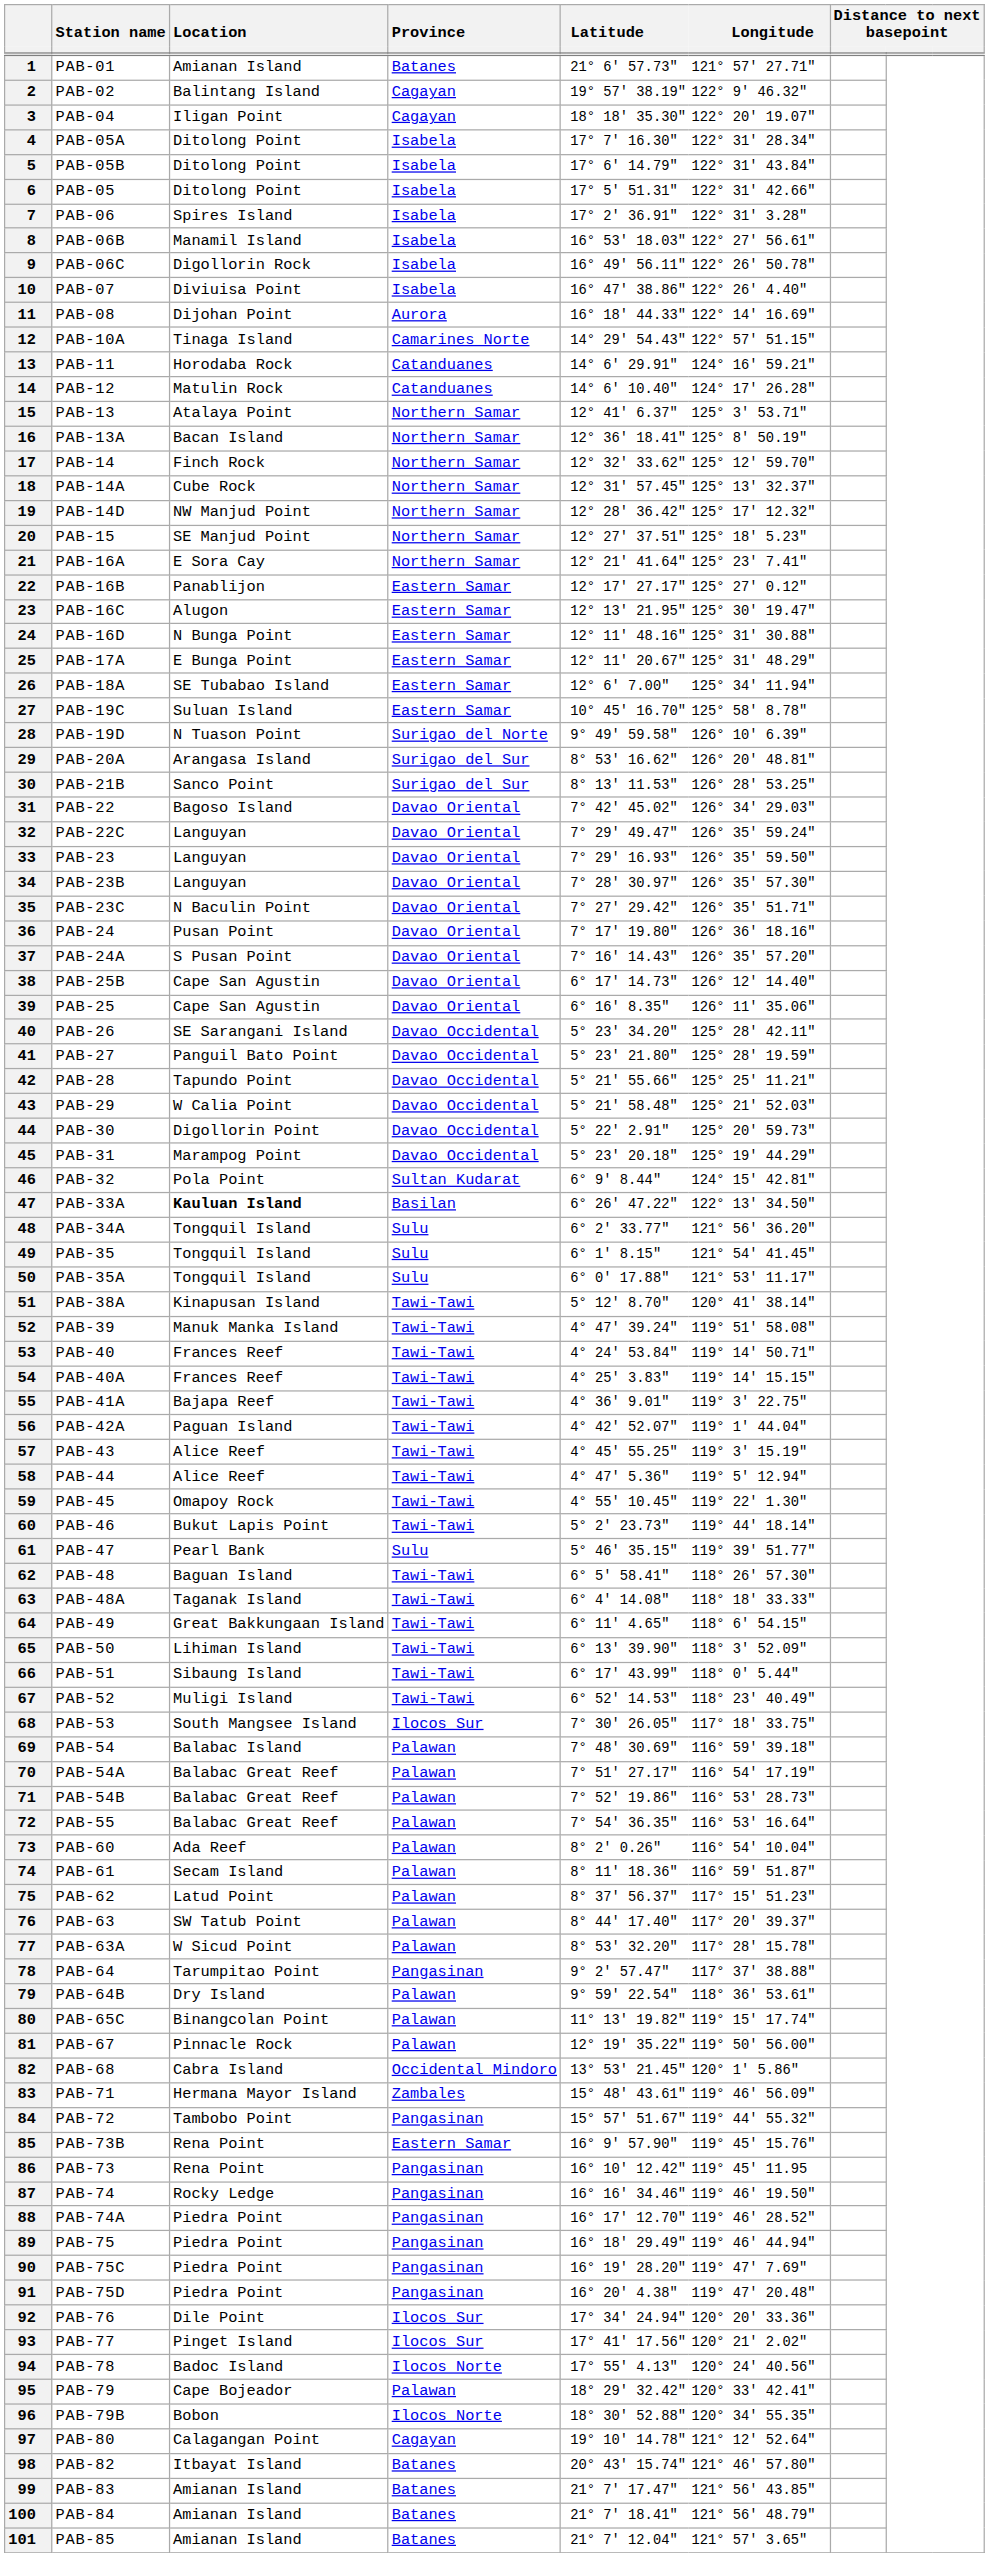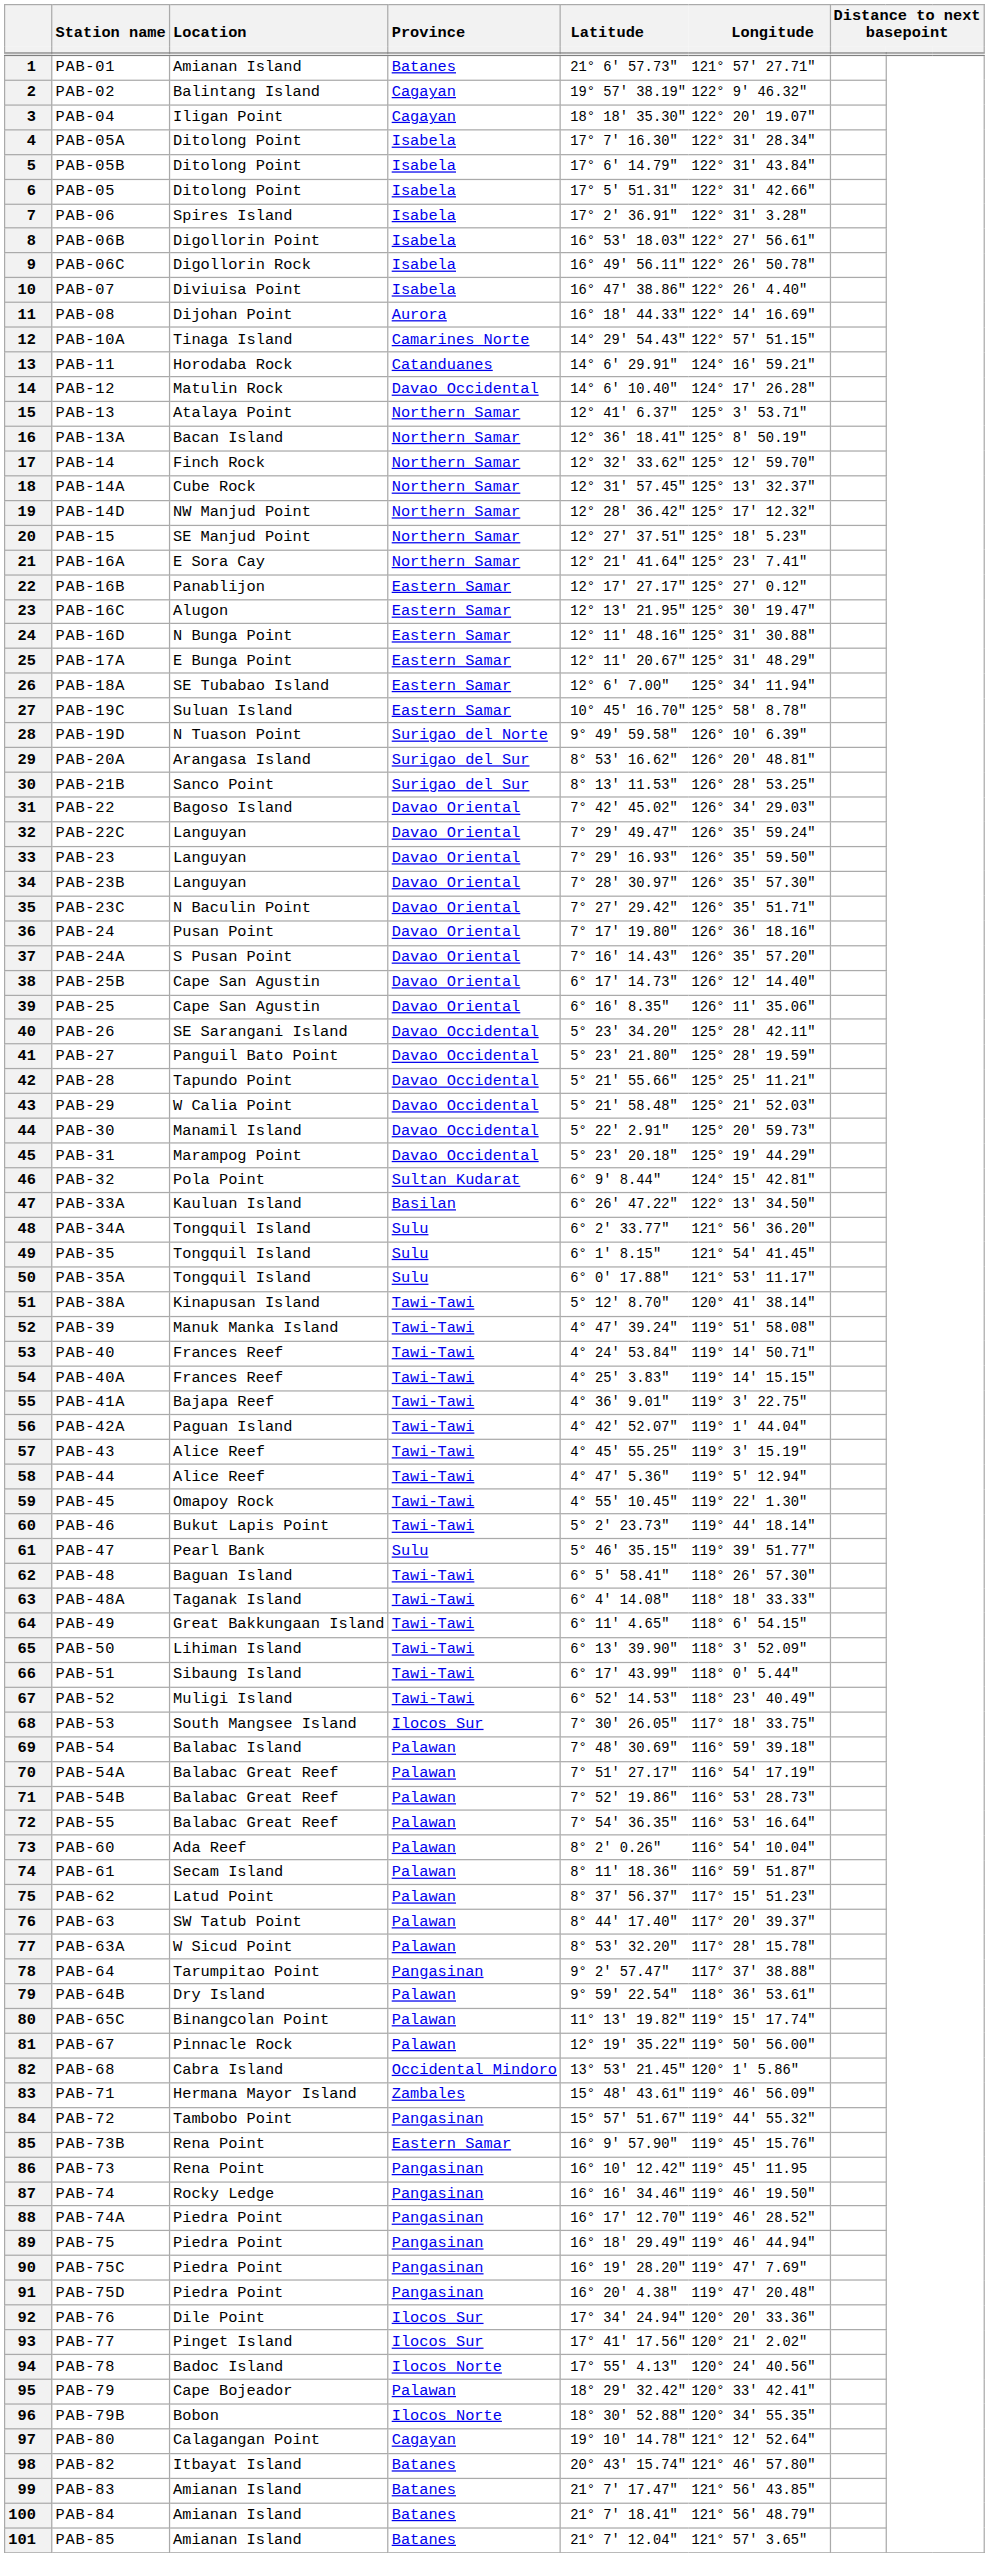(237, 241) Manamil Island -> (247, 241) Digollorin Point
(442, 389) Catanduanes -> (465, 389) Davao Occidental
(247, 1131) Digollorin Point -> (237, 1131) Manamil Island
(237, 1205) bold -> (237, 1205) normal
